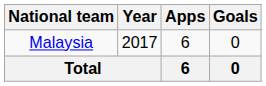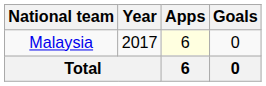(185, 42) no background -> (185, 42) lightyellow background
